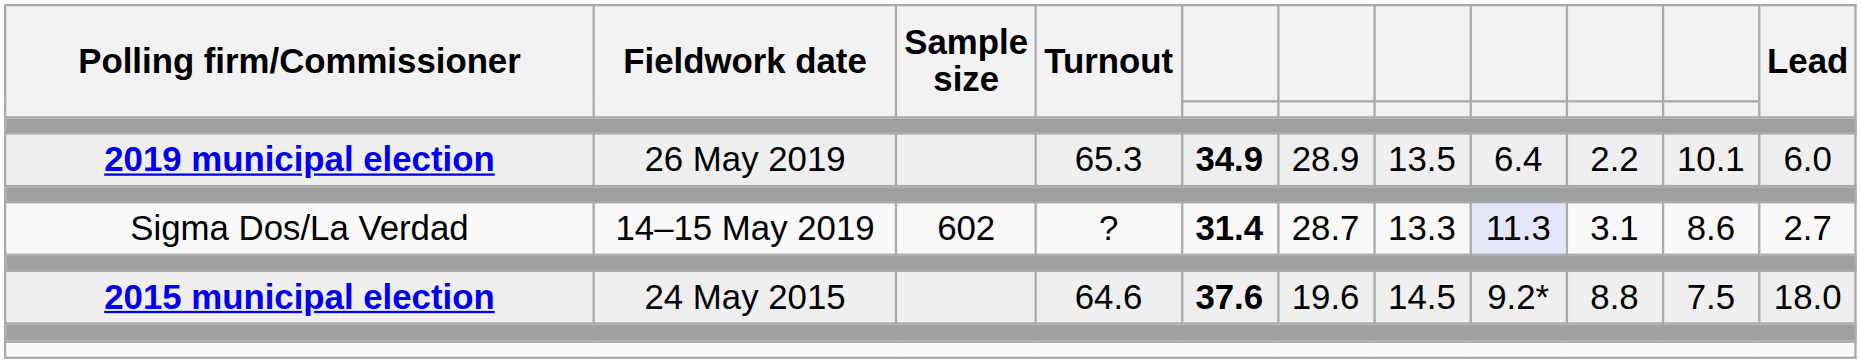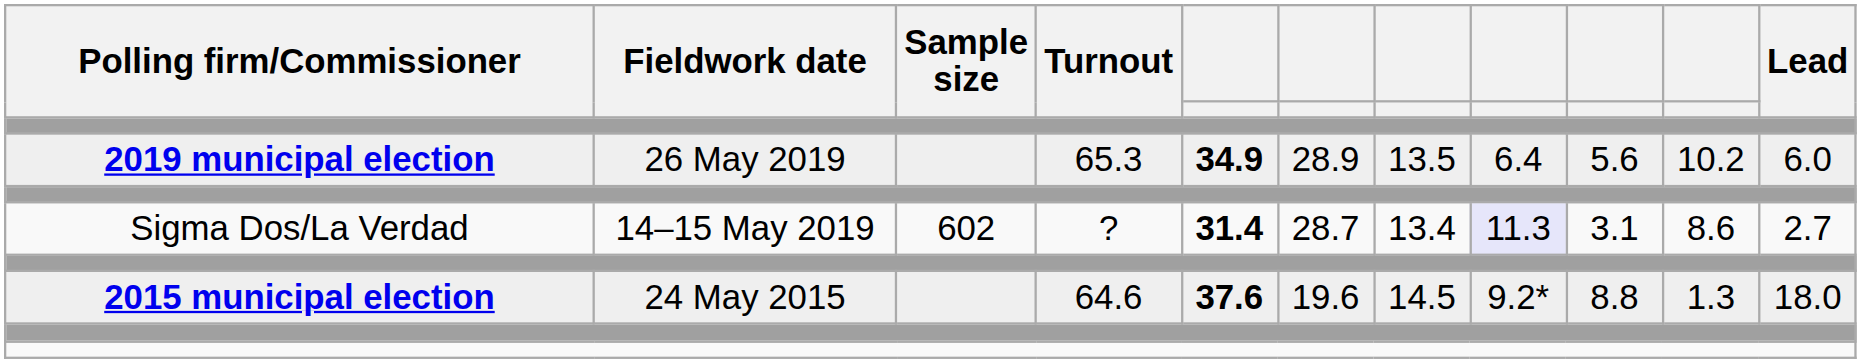(1615, 159) 2.2 -> (1615, 159) 5.6
(1711, 159) 10.1 -> (1711, 159) 10.2
(1422, 228) 13.3 -> (1422, 228) 13.4
(1711, 297) 7.5 -> (1711, 297) 1.3
